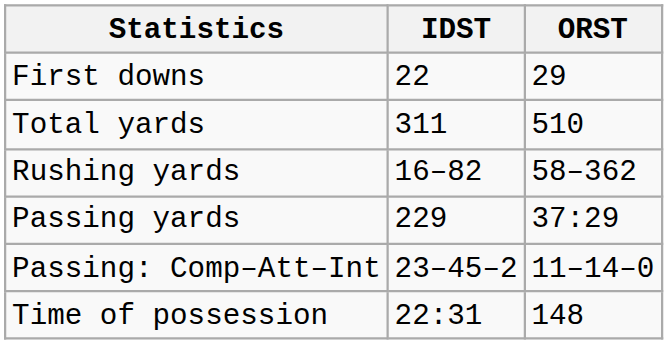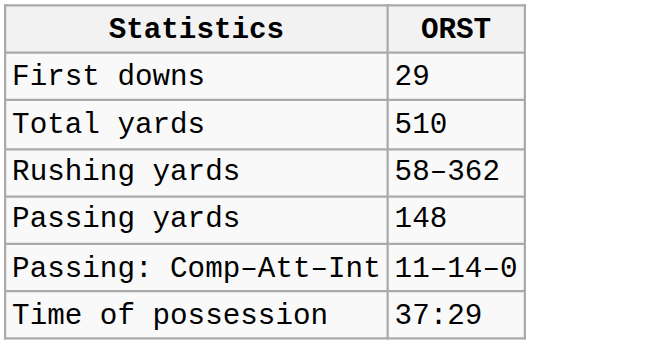- column: (456, 29)
(575, 220) 37:29 -> (421, 220) 148
(558, 315) 148 -> (439, 315) 37:29
